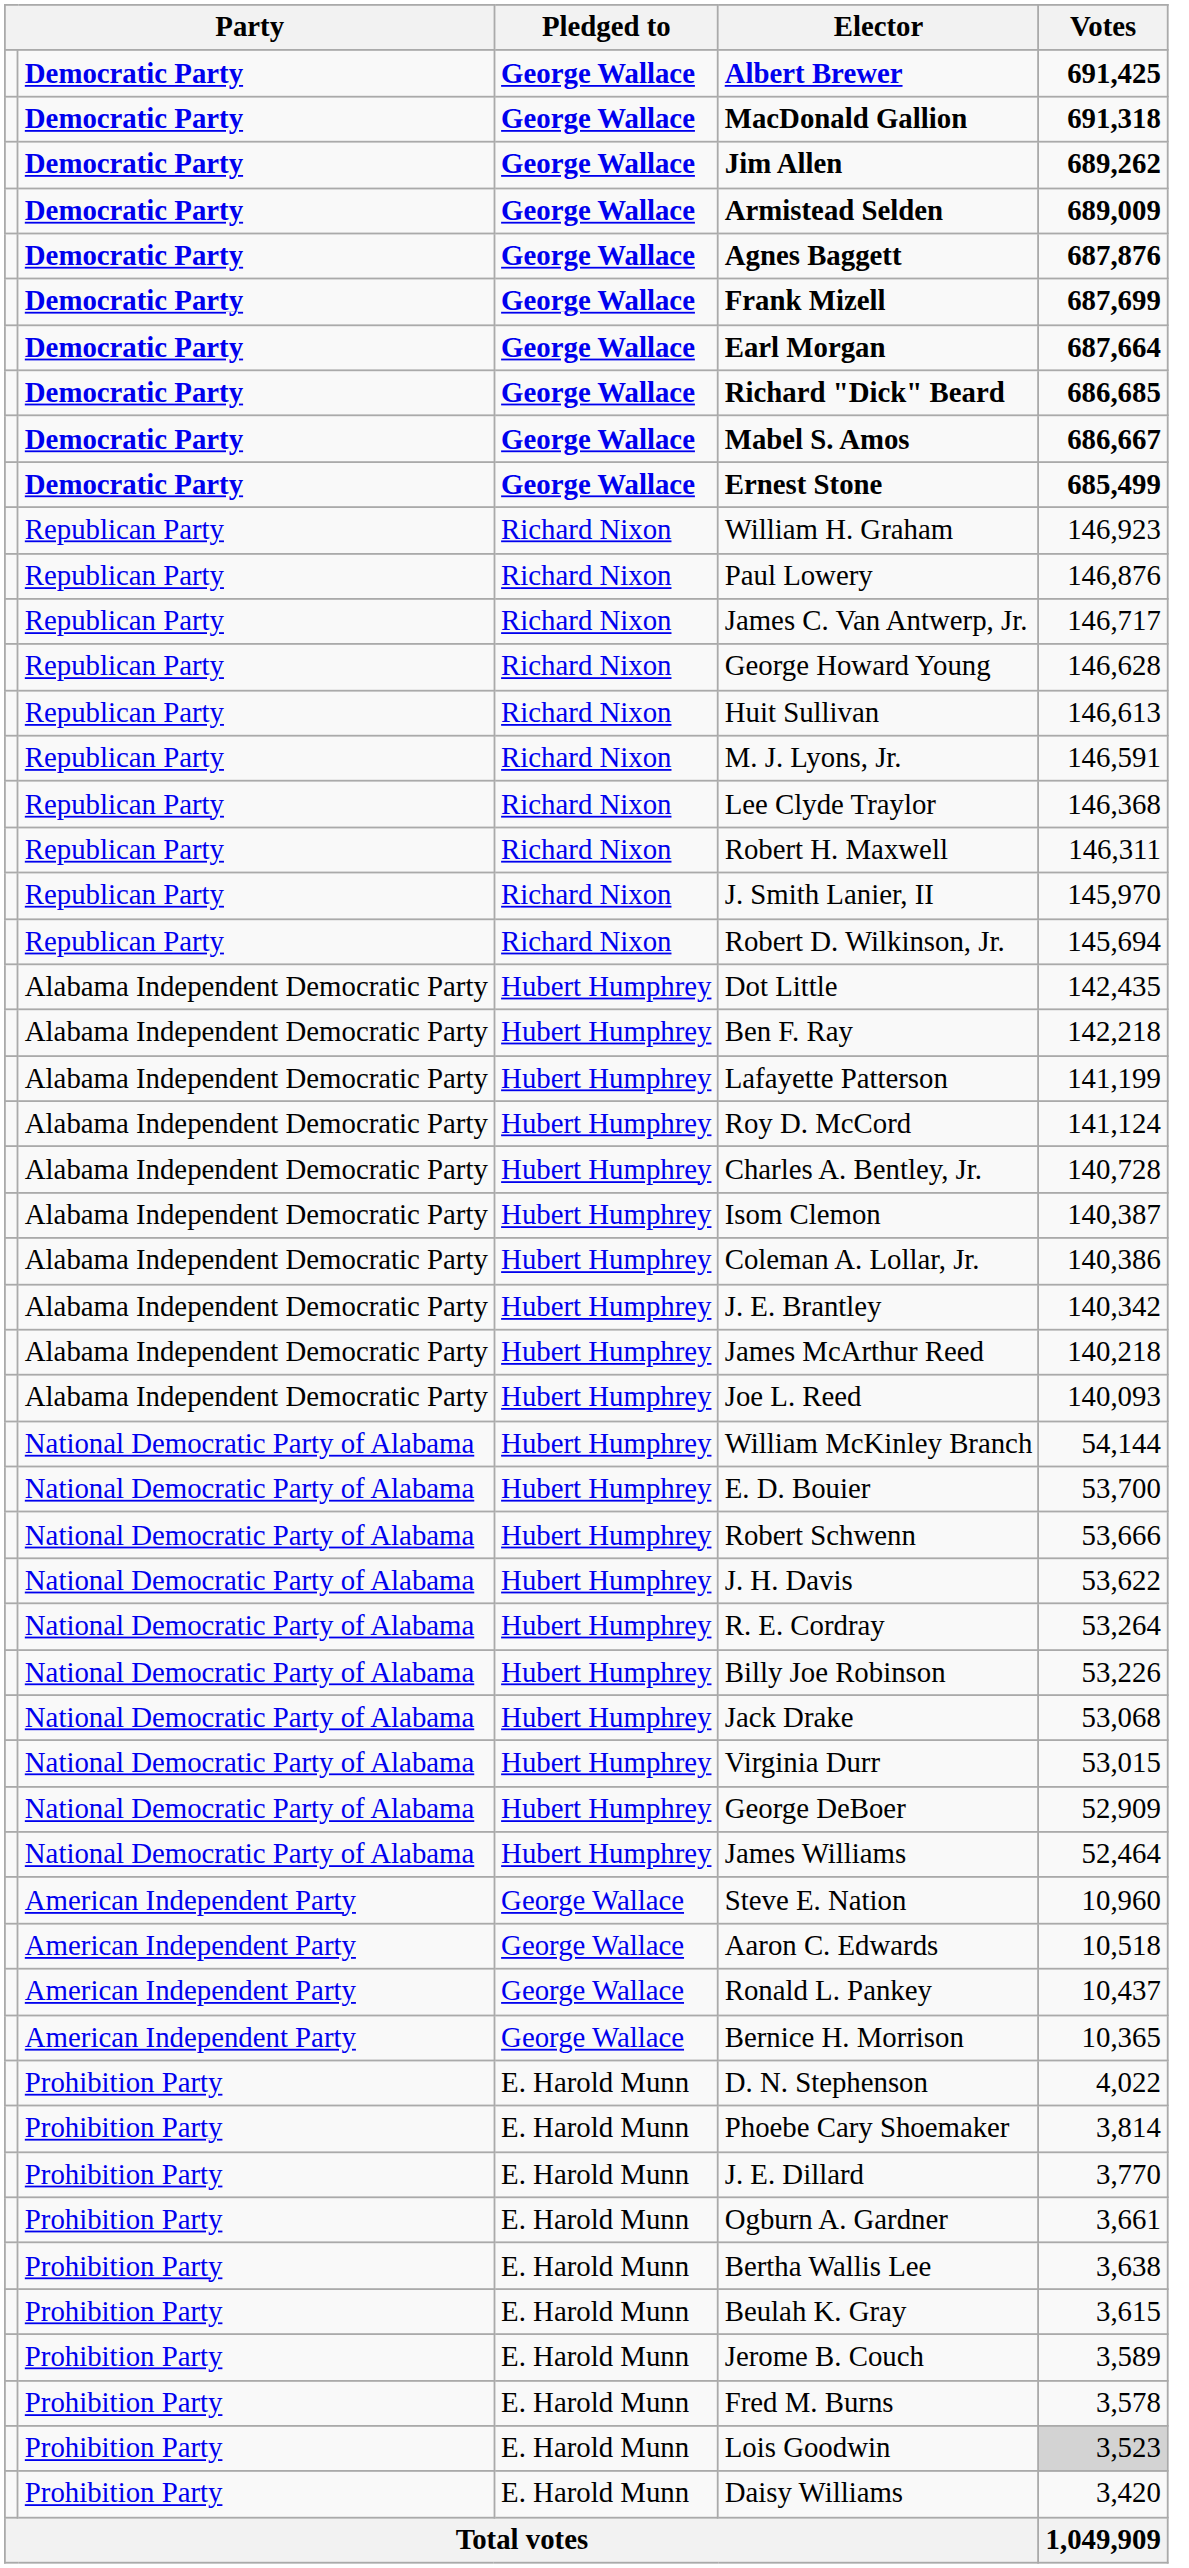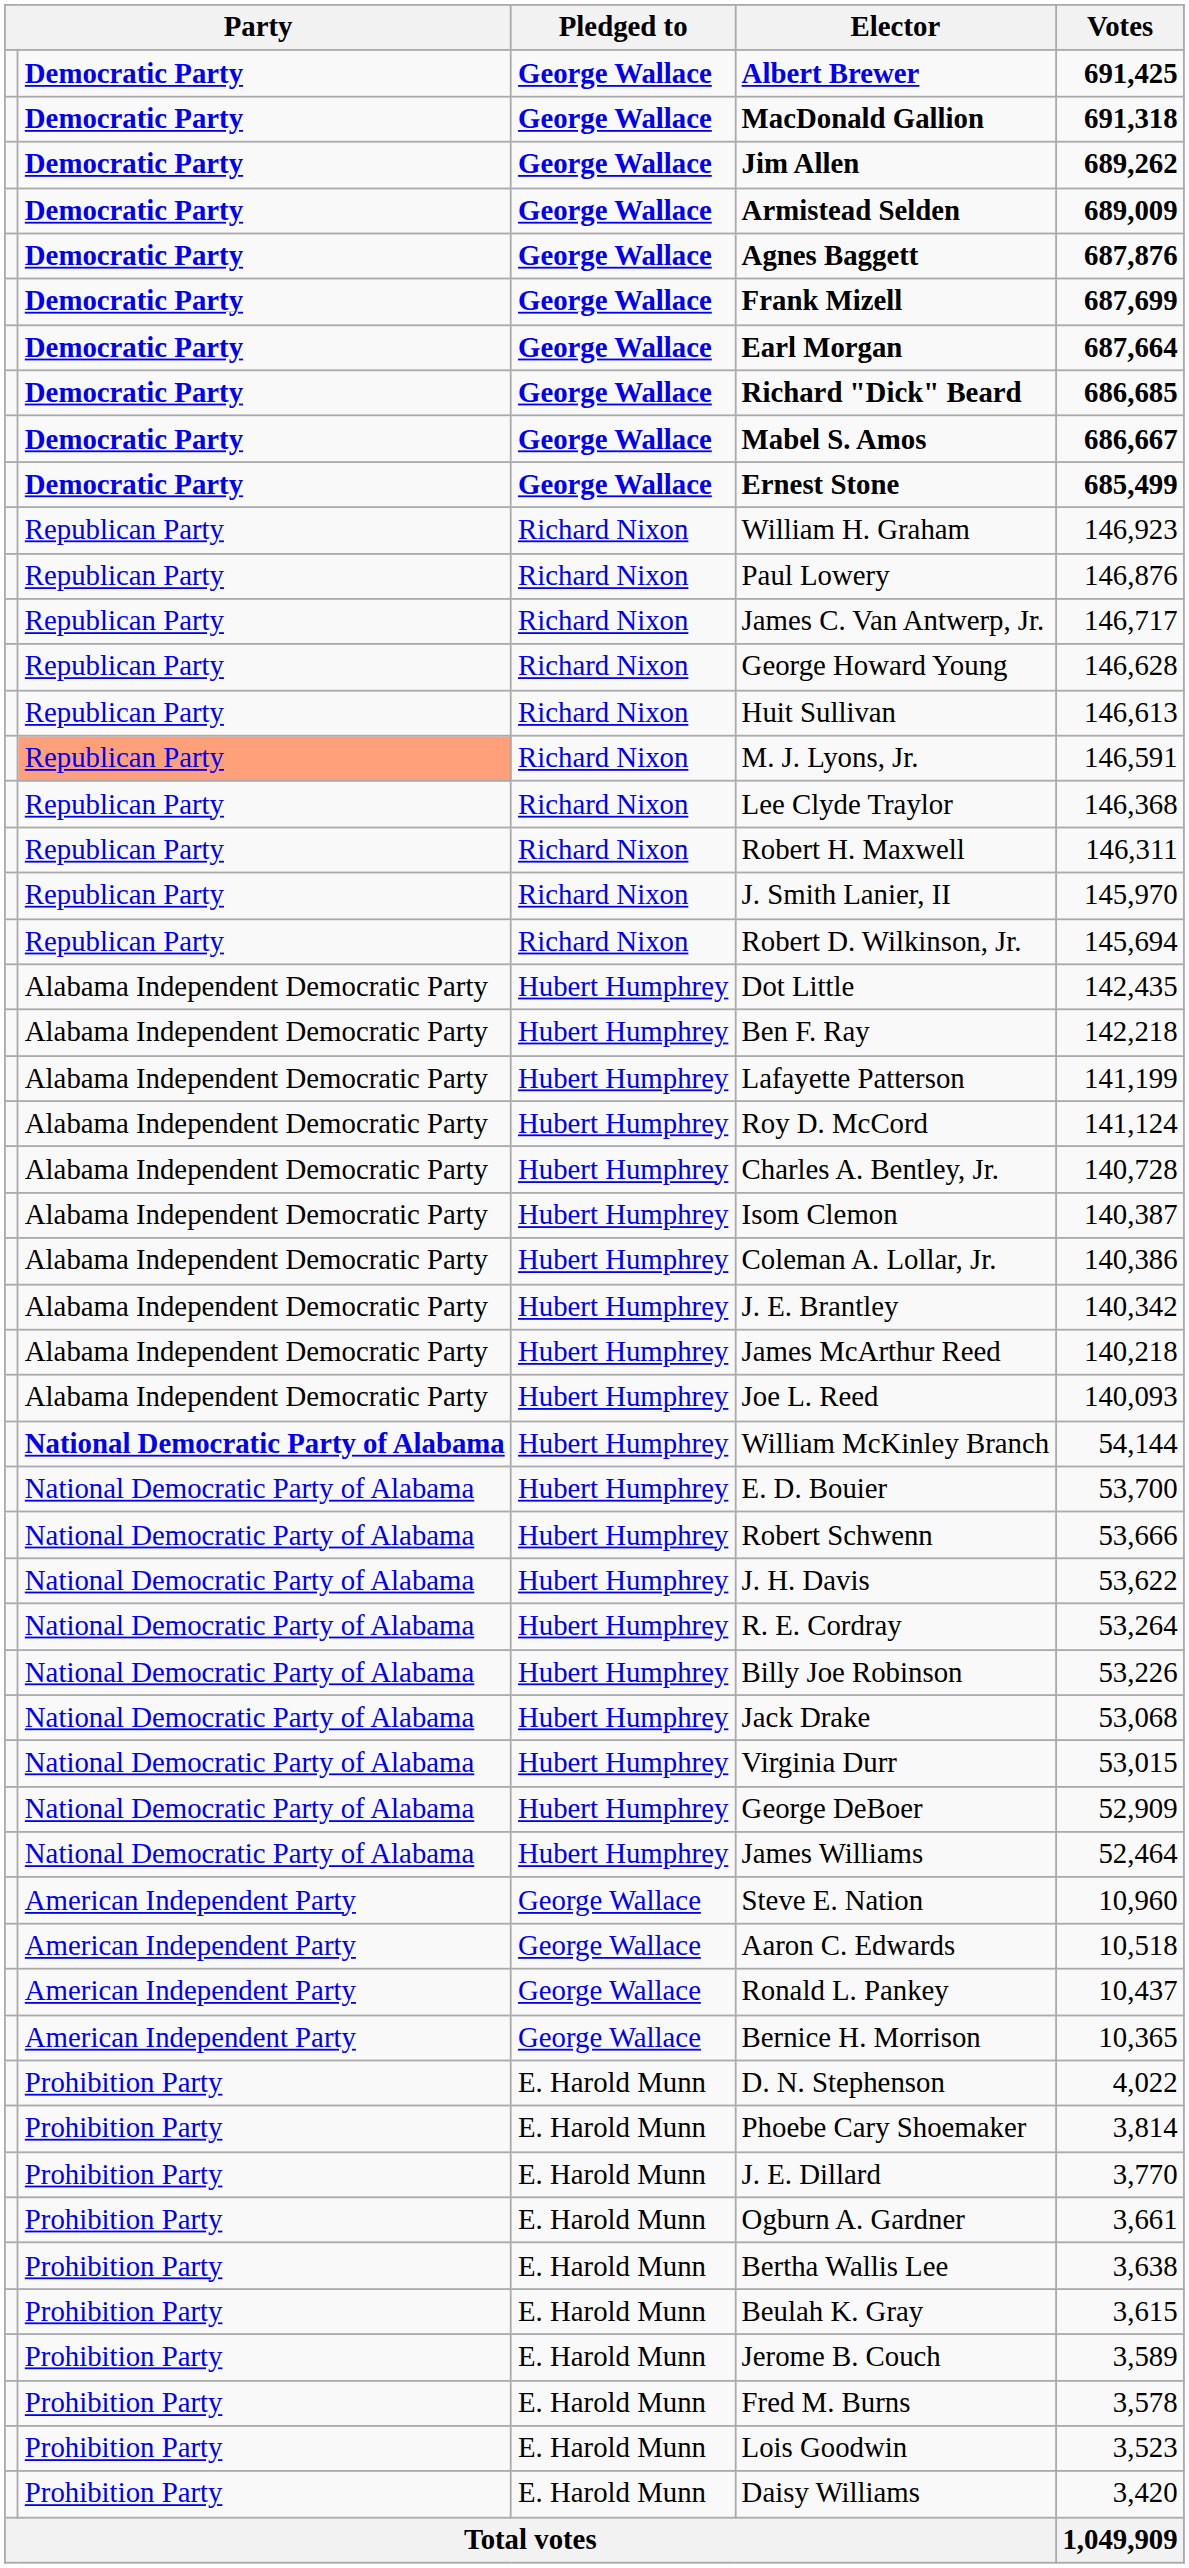(124, 758) no background -> (124, 758) lightsalmon background
(250, 1443) normal -> (265, 1443) bold
(1128, 2448) lightgrey background -> (1145, 2448) no background
